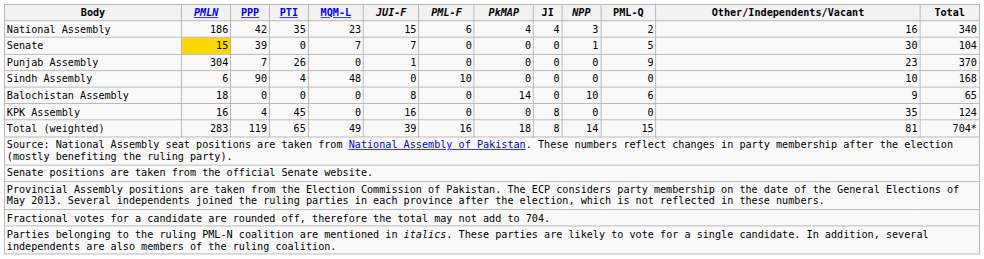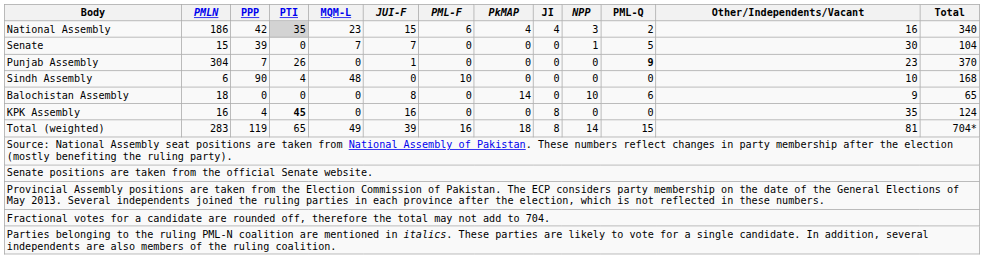(300, 29) no background -> (300, 29) lightgrey background
(222, 46) gold background -> (222, 46) no background
(651, 62) normal -> (651, 62) bold
(300, 112) normal -> (300, 112) bold
